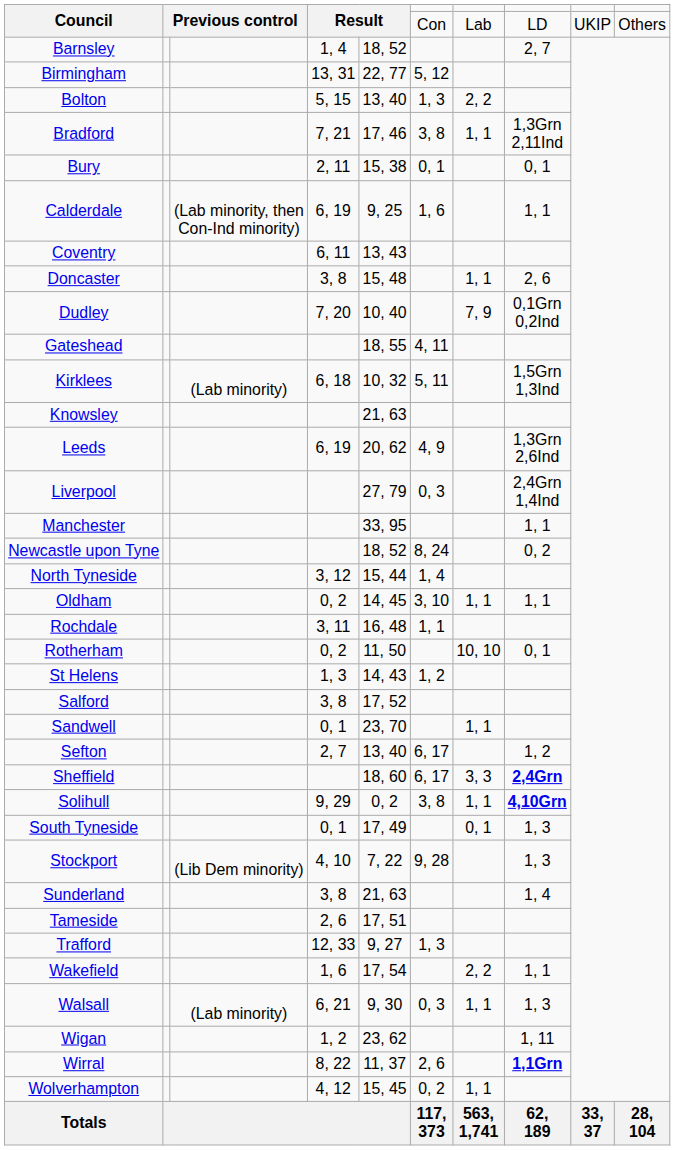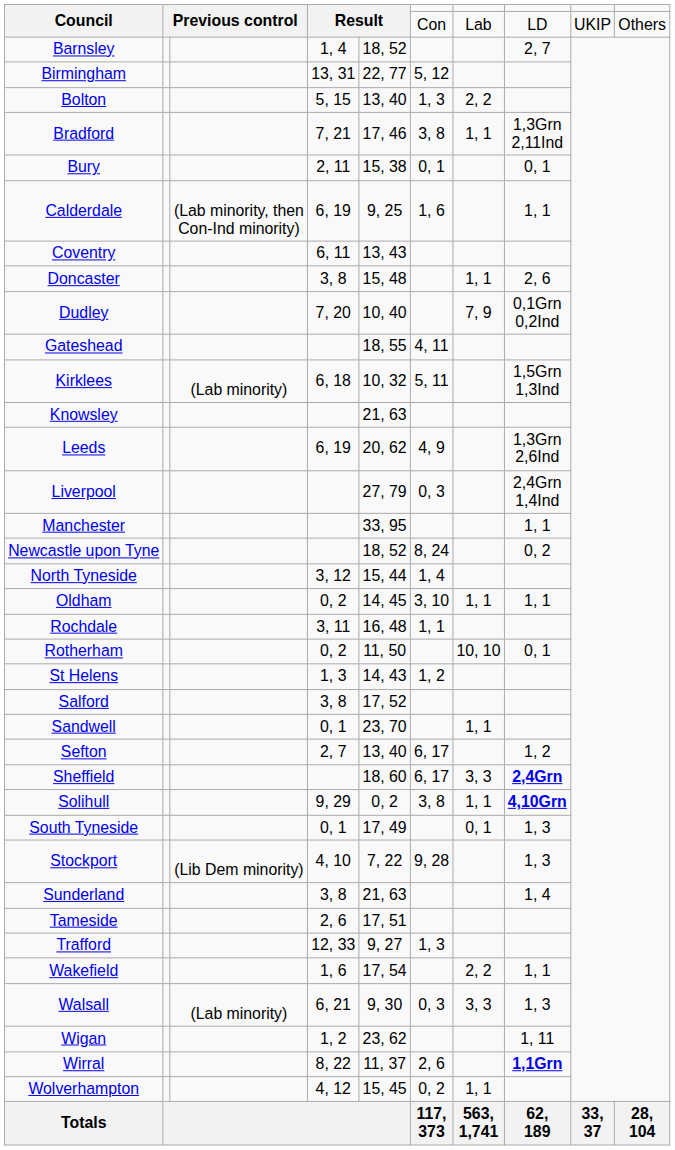(478, 1004) 1, 1 -> (478, 1004) 3, 3
